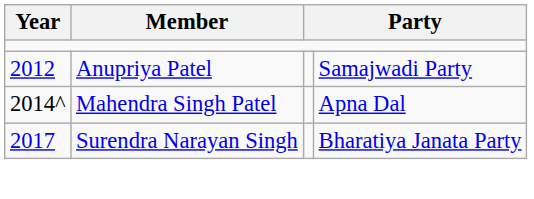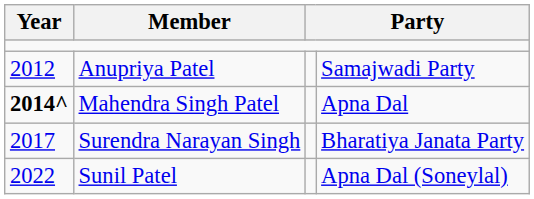(38, 104) normal -> (39, 104) bold
+ row: (128, 175)
